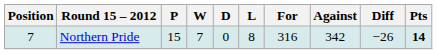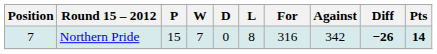(383, 37) normal -> (383, 37) bold
